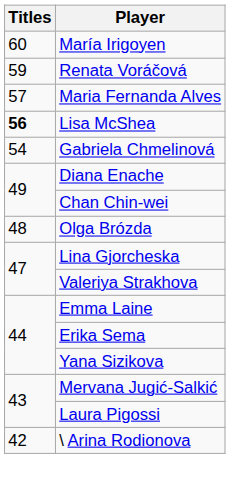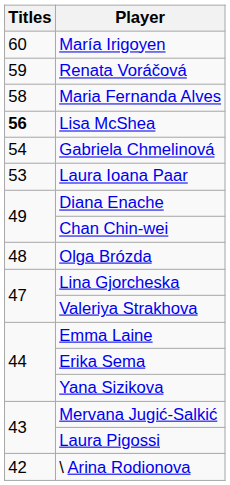(18, 97) 57 -> (18, 97) 58
+ row: (123, 176)
